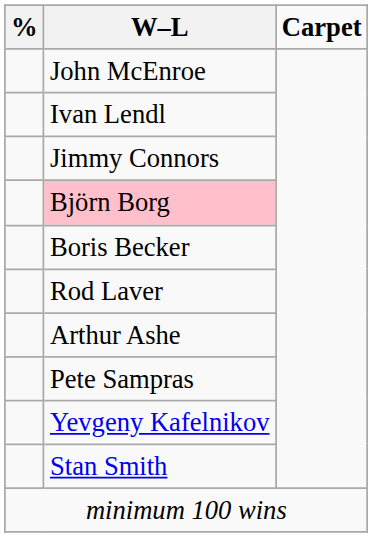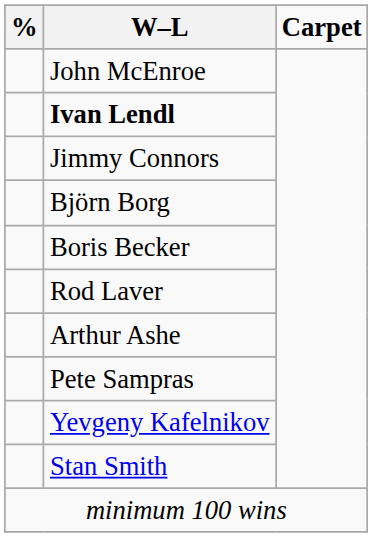(108, 114) normal -> (112, 114) bold
(110, 202) pink background -> (110, 202) no background
